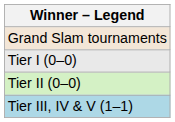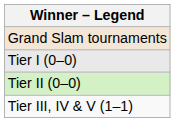(70, 106) lightblue background -> (70, 106) no background
